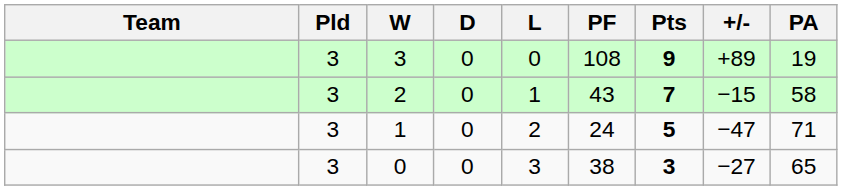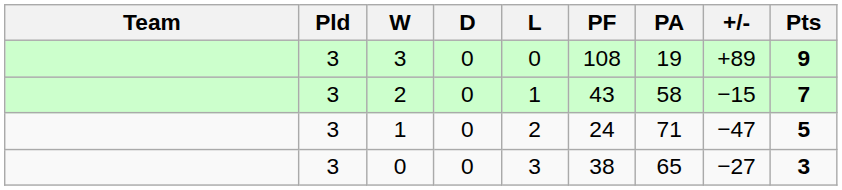columns swapped: (804, 22) <-> (669, 22)
